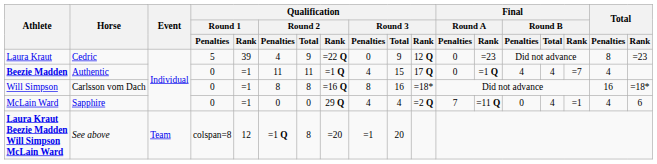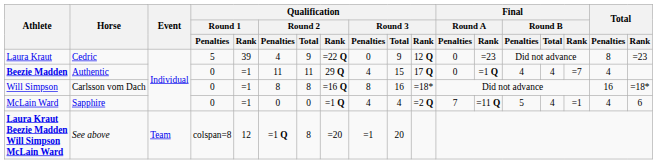(335, 72) =1 Q -> (335, 72) 29 Q
(335, 103) 29 Q -> (335, 103) =1 Q
(522, 103) 0 -> (522, 103) 5
